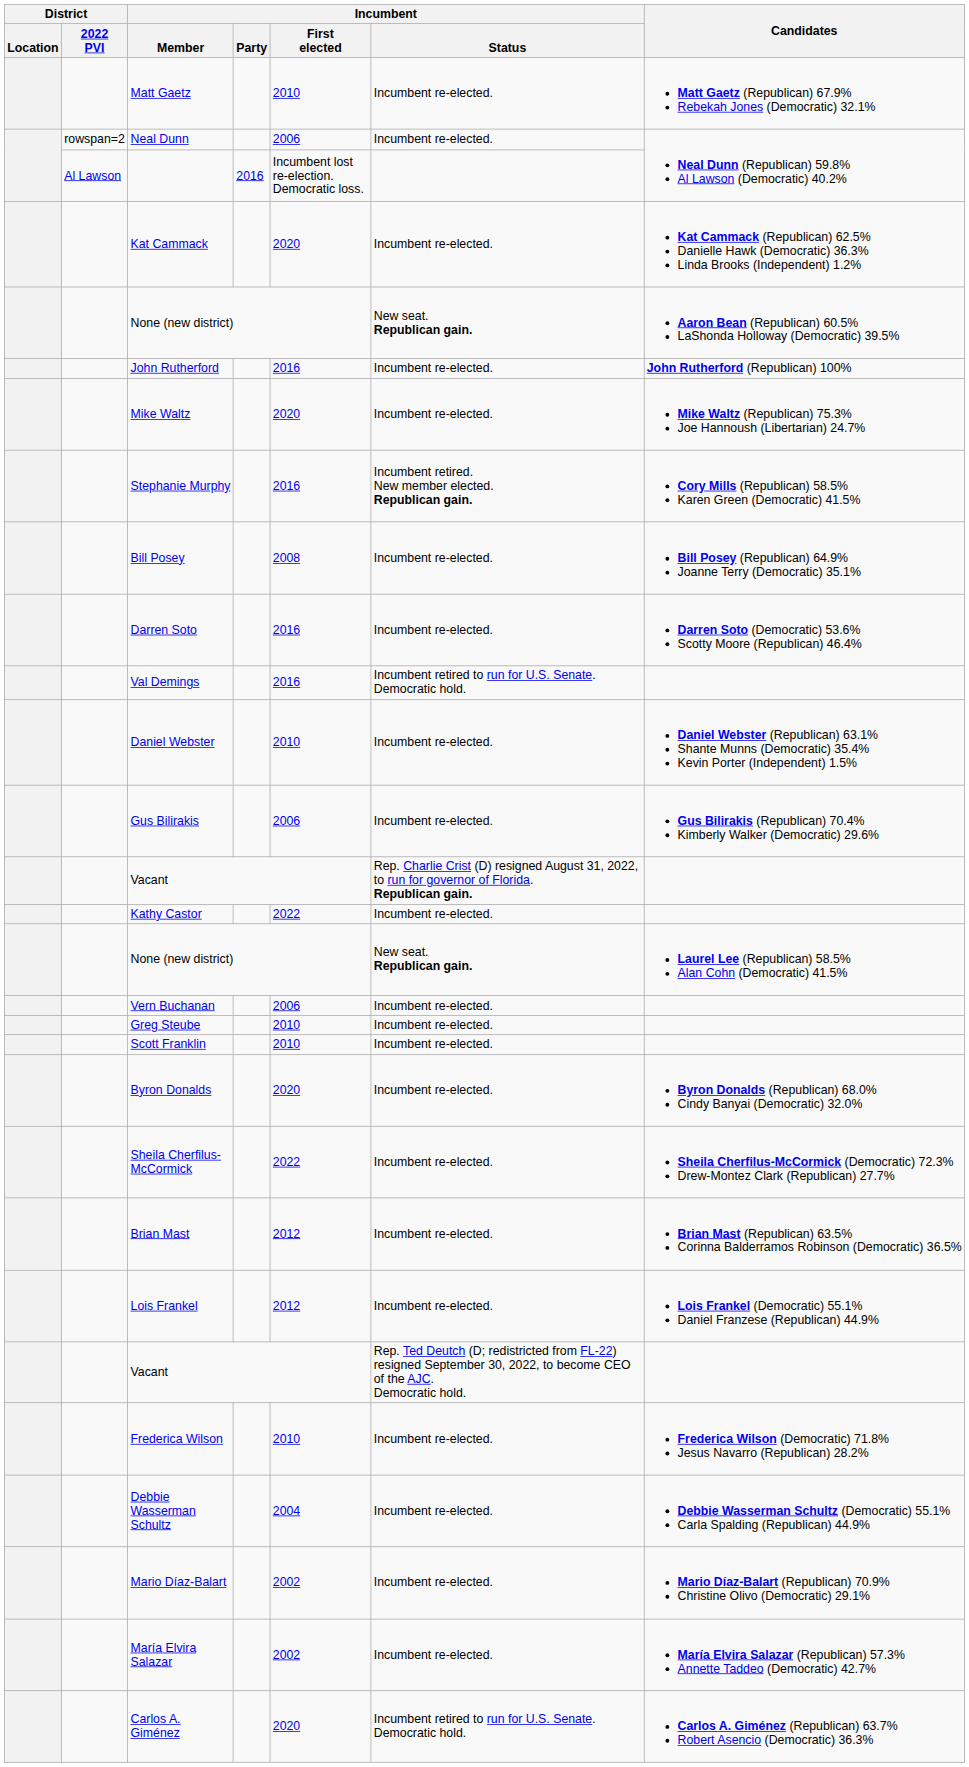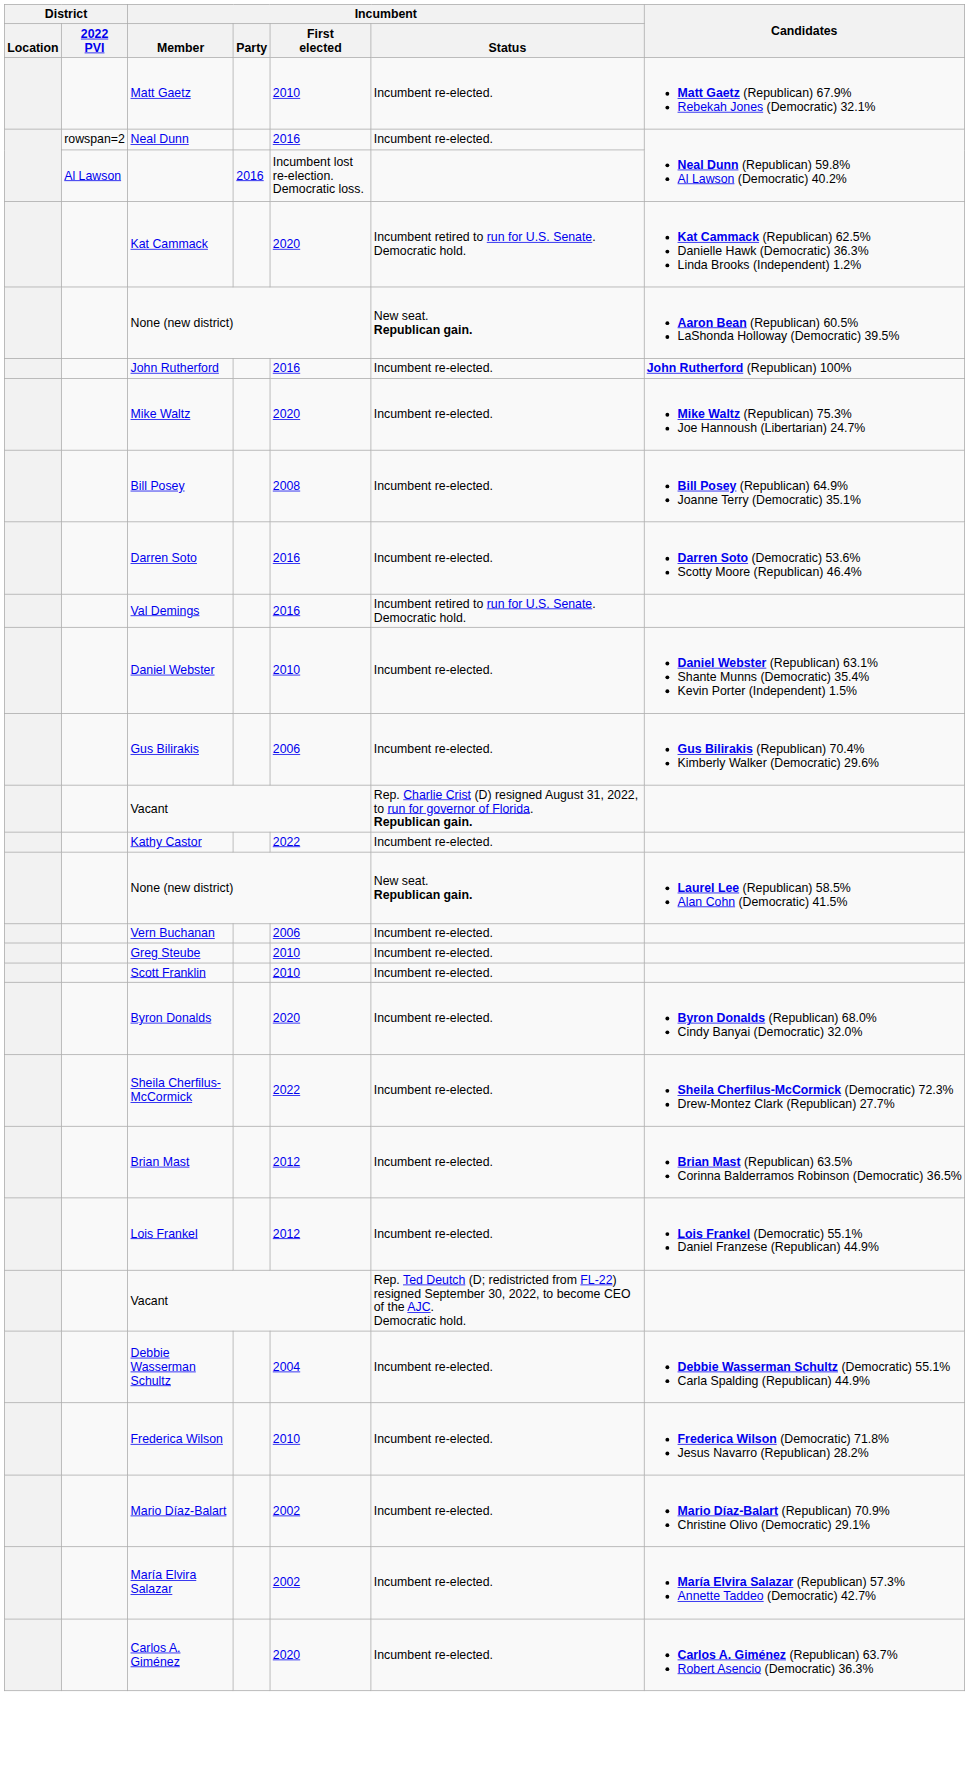(286, 139) 2006 -> (286, 139) 2016
(433, 244) Incumbent re-elected. -> (485, 244) Incumbent retired to run for U.S. Senate. Democratic hold.
- row: (181, 486)
rows swapped: (177, 1439) <-> (163, 1510)
(485, 1726) Incumbent retired to run for U.S. Senate. Democratic hold. -> (433, 1654) Incumbent re-elected.
